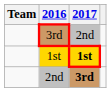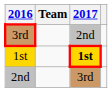columns swapped: (22, 14) <-> (54, 14)
(85, 77) bold -> (85, 77) normal
